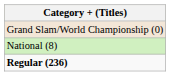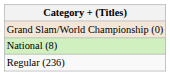(37, 62) bold -> (36, 62) normal
